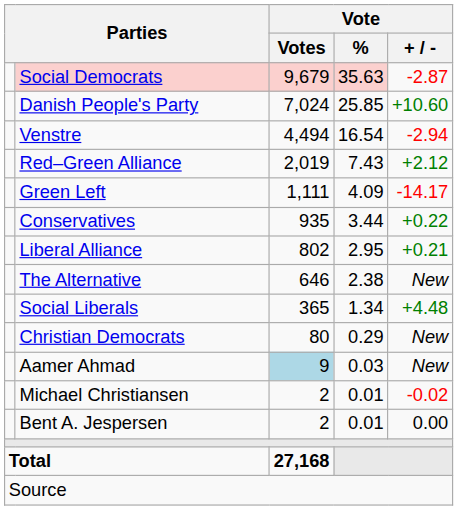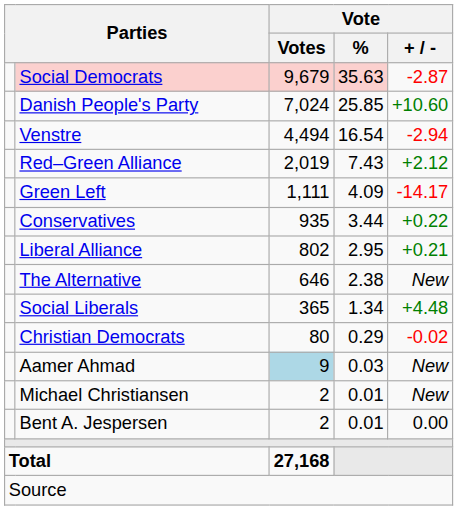(430, 337) New -> (427, 337) -0.02
(427, 395) -0.02 -> (430, 395) New
